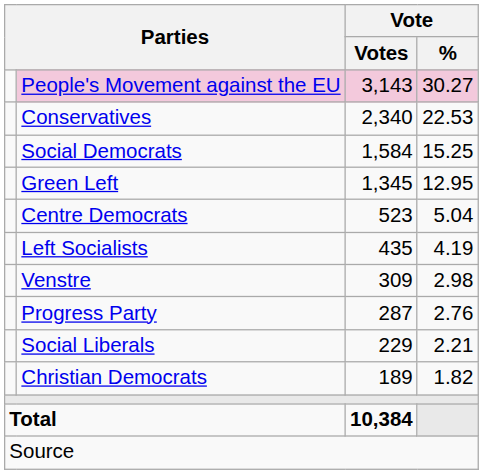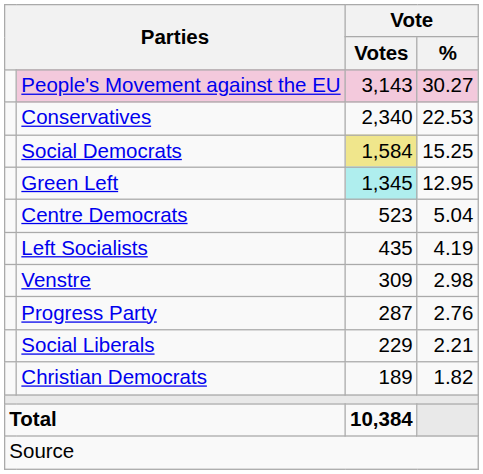(387, 150) no background -> (387, 150) khaki background
(387, 183) no background -> (387, 183) paleturquoise background
